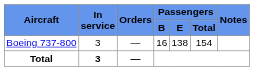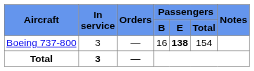(180, 43) normal -> (180, 43) bold
